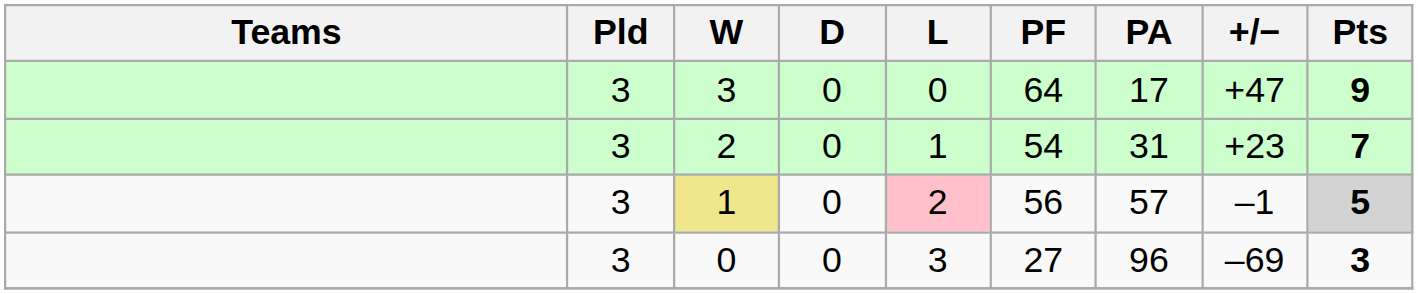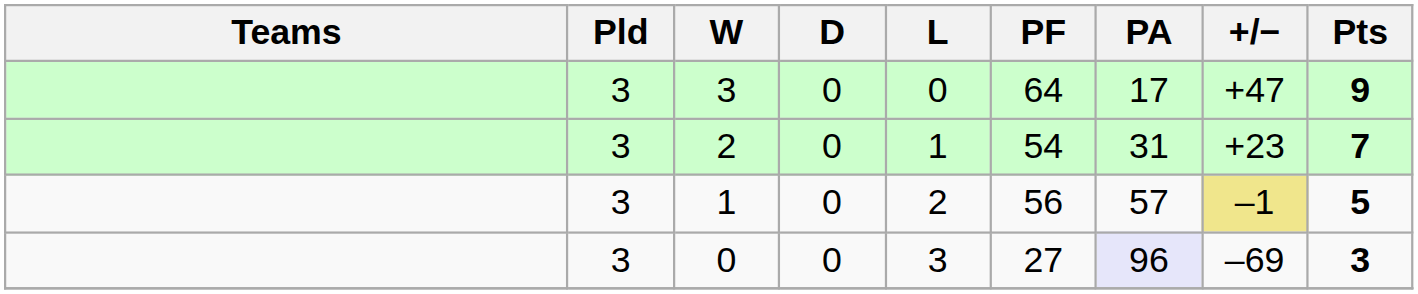(726, 202) khaki background -> (726, 202) no background
(938, 202) pink background -> (938, 202) no background
(1255, 202) no background -> (1255, 202) khaki background
(1360, 202) lightgrey background -> (1360, 202) no background
(1149, 259) no background -> (1149, 259) lavender background
